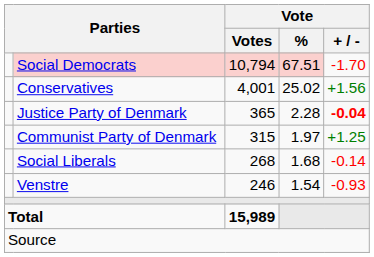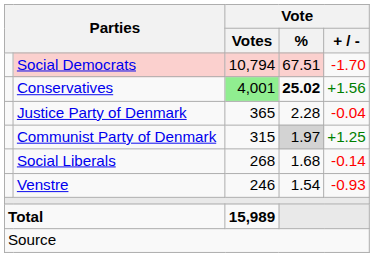(256, 88) no background -> (256, 88) lightgreen background
(301, 88) normal -> (301, 88) bold
(348, 112) bold -> (348, 112) normal
(305, 137) no background -> (305, 137) lightgrey background
